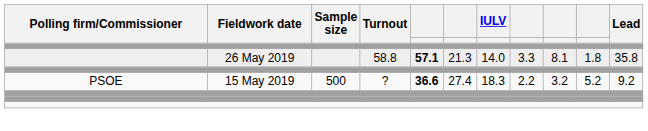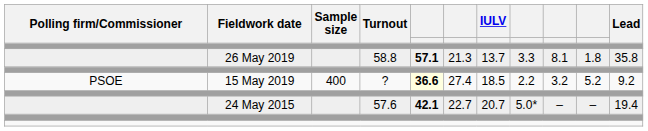(493, 58) 14.0 -> (493, 58) 13.7
(336, 81) 500 -> (336, 81) 400
(427, 81) no background -> (427, 81) lightyellow background
(493, 81) 18.3 -> (493, 81) 18.5
+ row: (260, 105)
